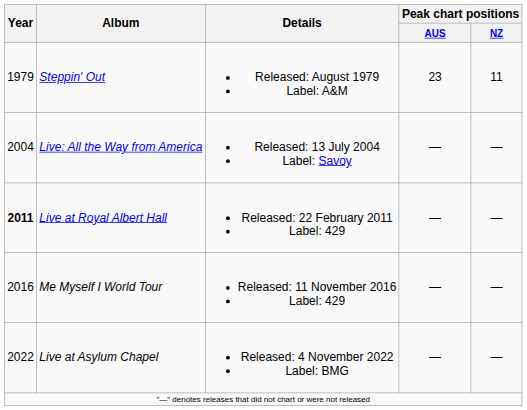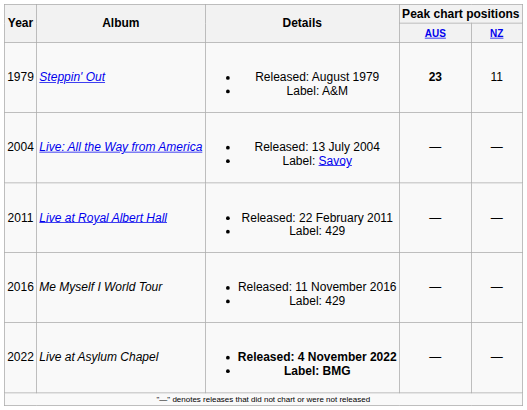(435, 77) normal -> (435, 77) bold
(20, 217) bold -> (20, 217) normal
(302, 364) normal -> (302, 364) bold
